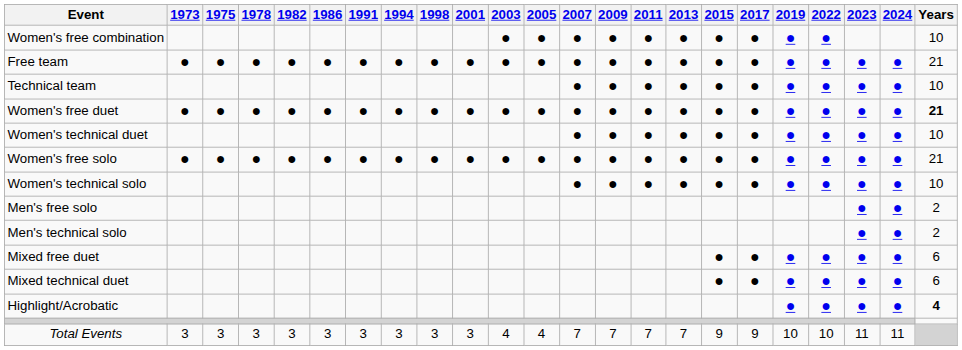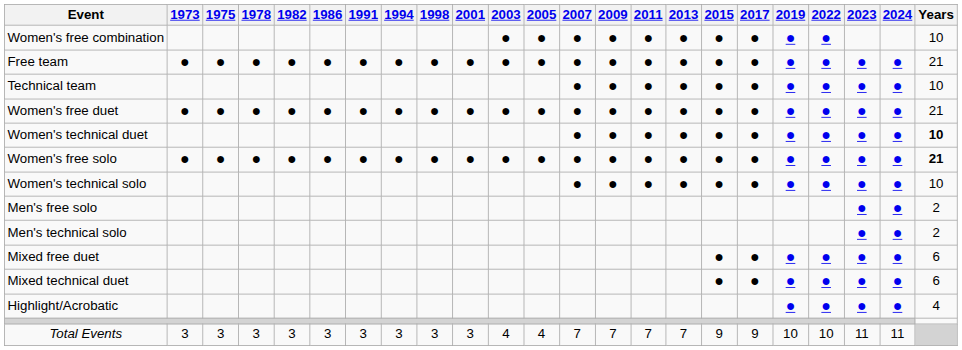(936, 110) bold -> (936, 110) normal
(936, 135) normal -> (936, 135) bold
(936, 159) normal -> (936, 159) bold
(936, 305) bold -> (936, 305) normal
